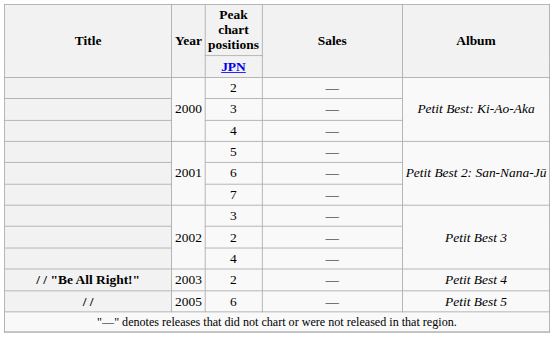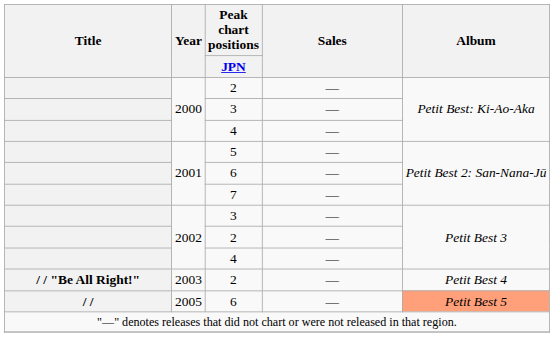(476, 301) no background -> (476, 301) lightsalmon background
